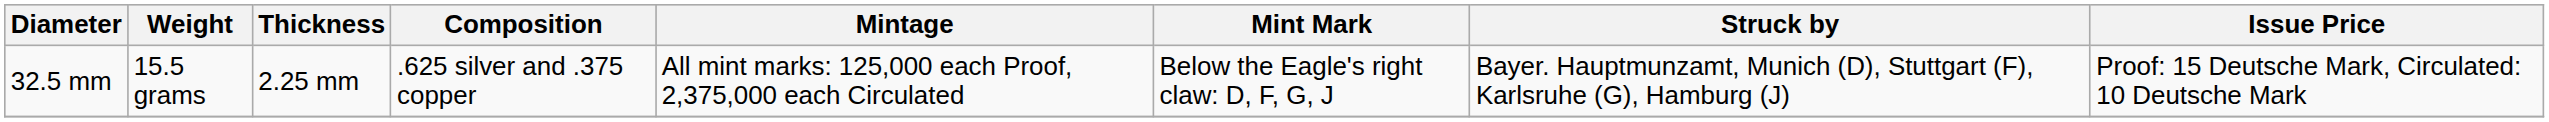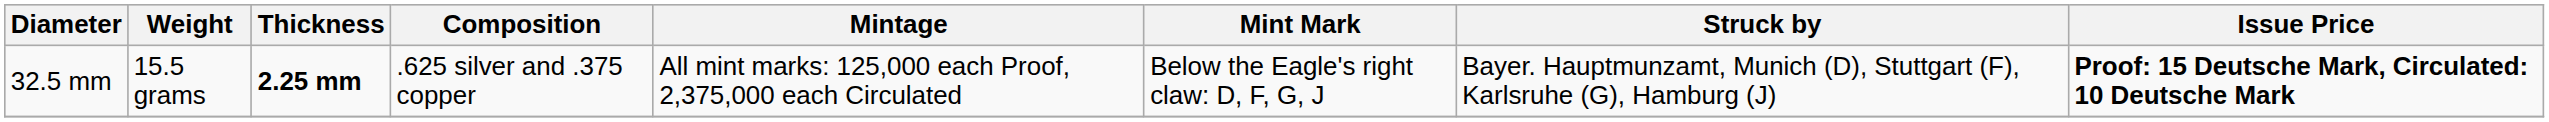(309, 80) normal -> (310, 80) bold
(2309, 80) normal -> (2301, 80) bold
